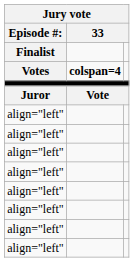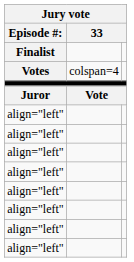(95, 71) bold -> (94, 71) normal
